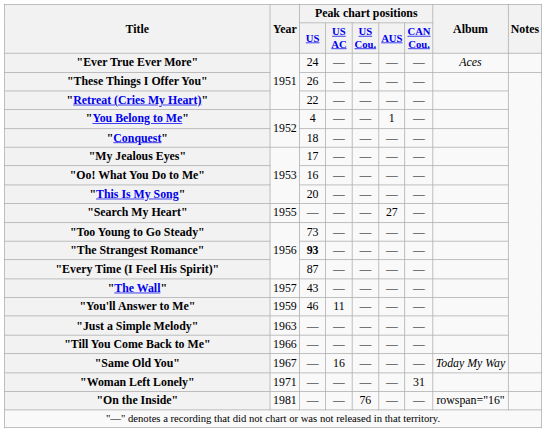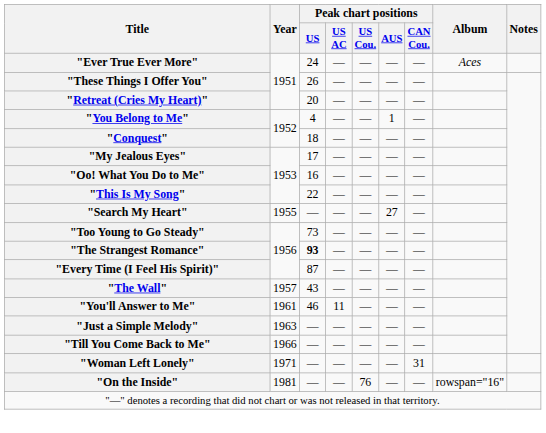(313, 100) 22 -> (313, 100) 20
(313, 194) 20 -> (313, 194) 22
(285, 306) 1959 -> (285, 306) 1961
- row: (137, 363)
